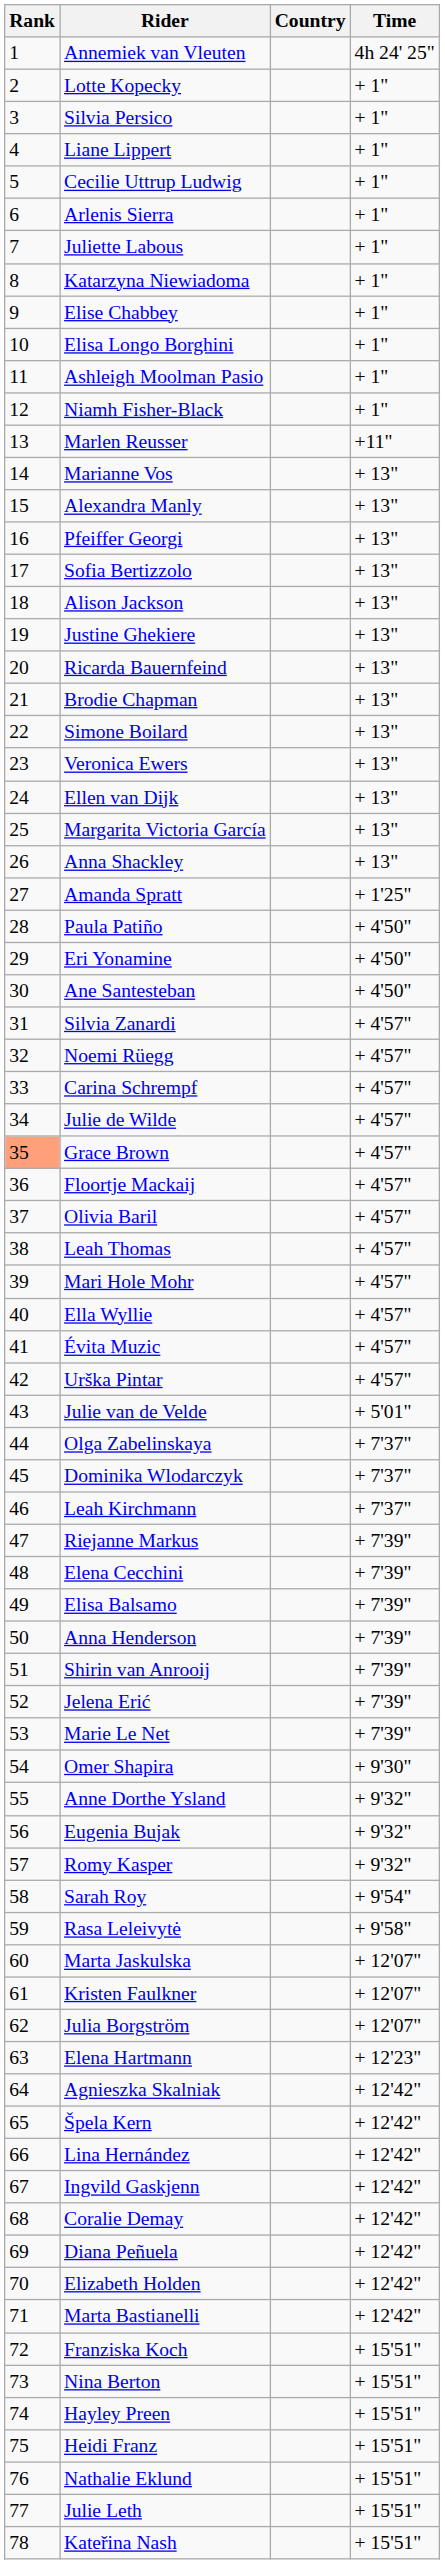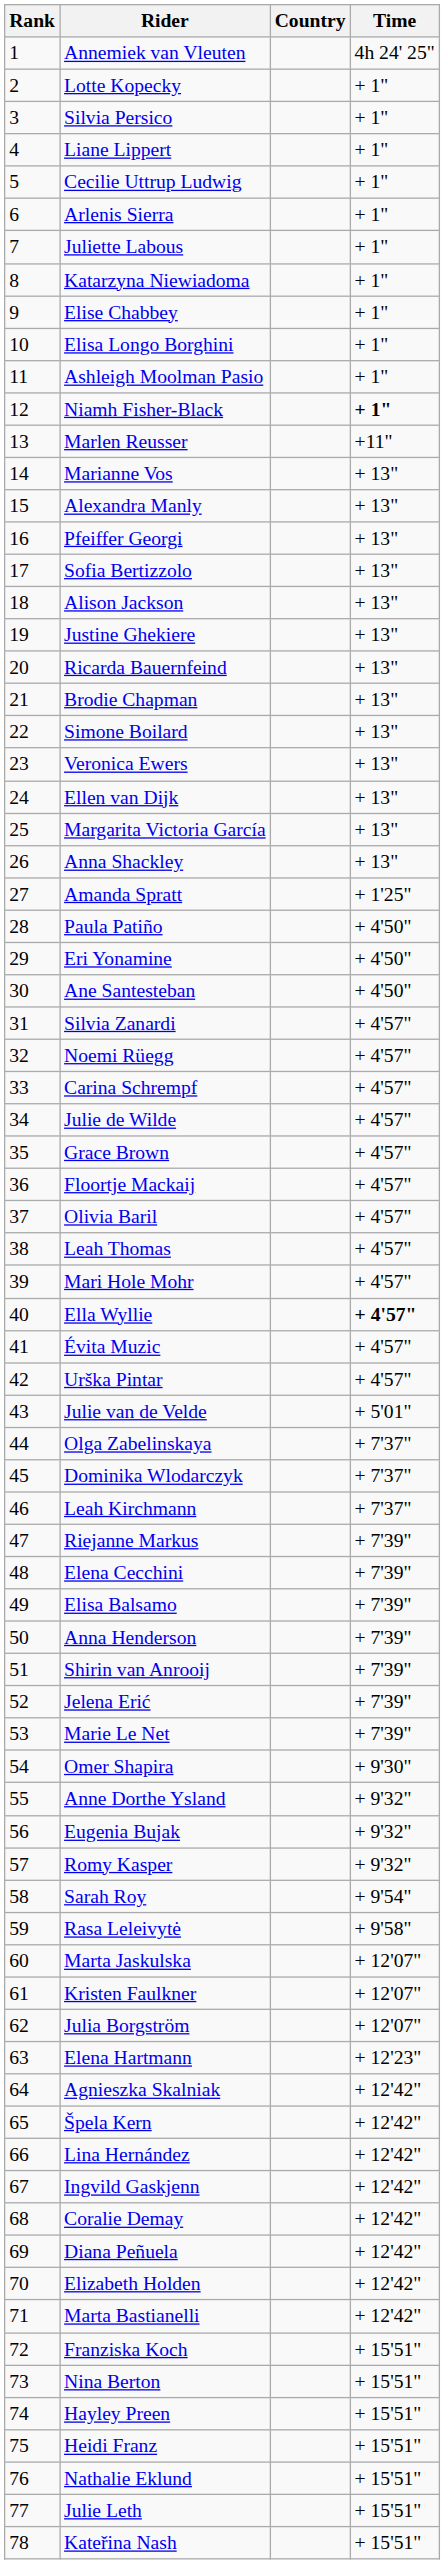(371, 408) normal -> (373, 408) bold
(19, 1152) lightsalmon background -> (19, 1152) no background
(383, 1314) normal -> (385, 1314) bold
